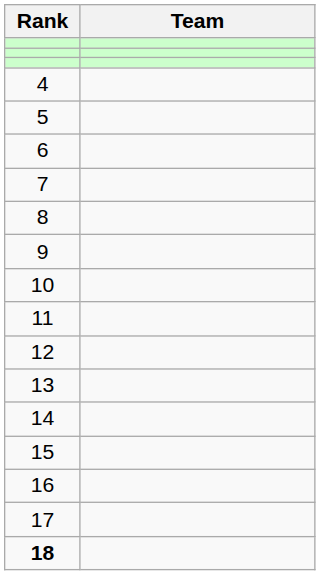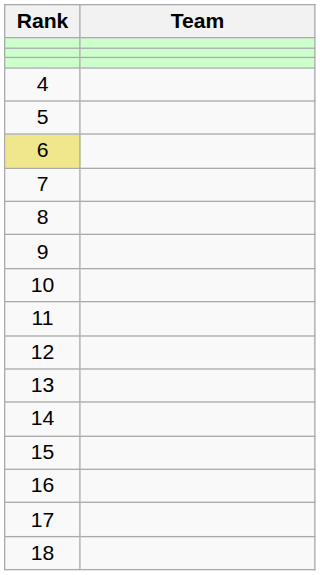(43, 150) no background -> (43, 150) khaki background
(43, 552) bold -> (43, 552) normal
